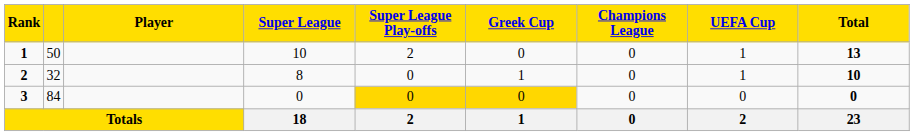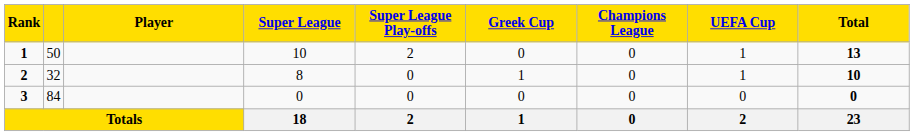(410, 97) gold background -> (410, 97) no background
(521, 97) gold background -> (521, 97) no background
